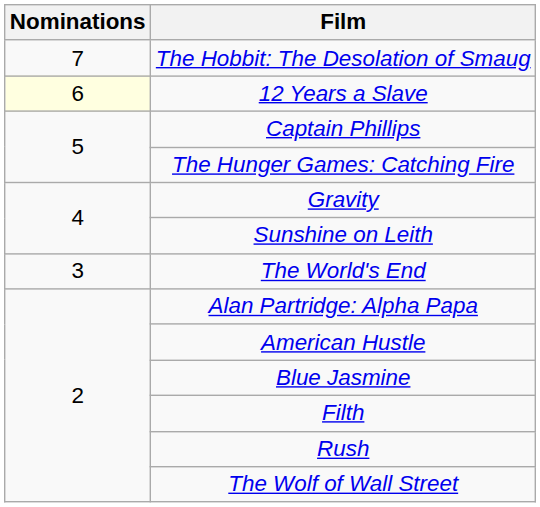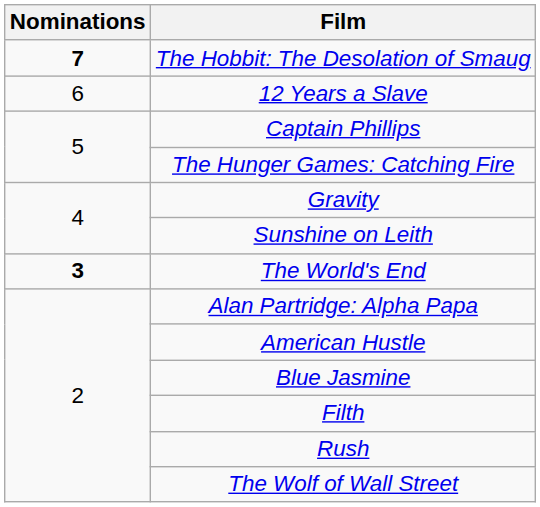(78, 57) normal -> (78, 57) bold
(78, 93) lightyellow background -> (78, 93) no background
(78, 270) normal -> (78, 270) bold
